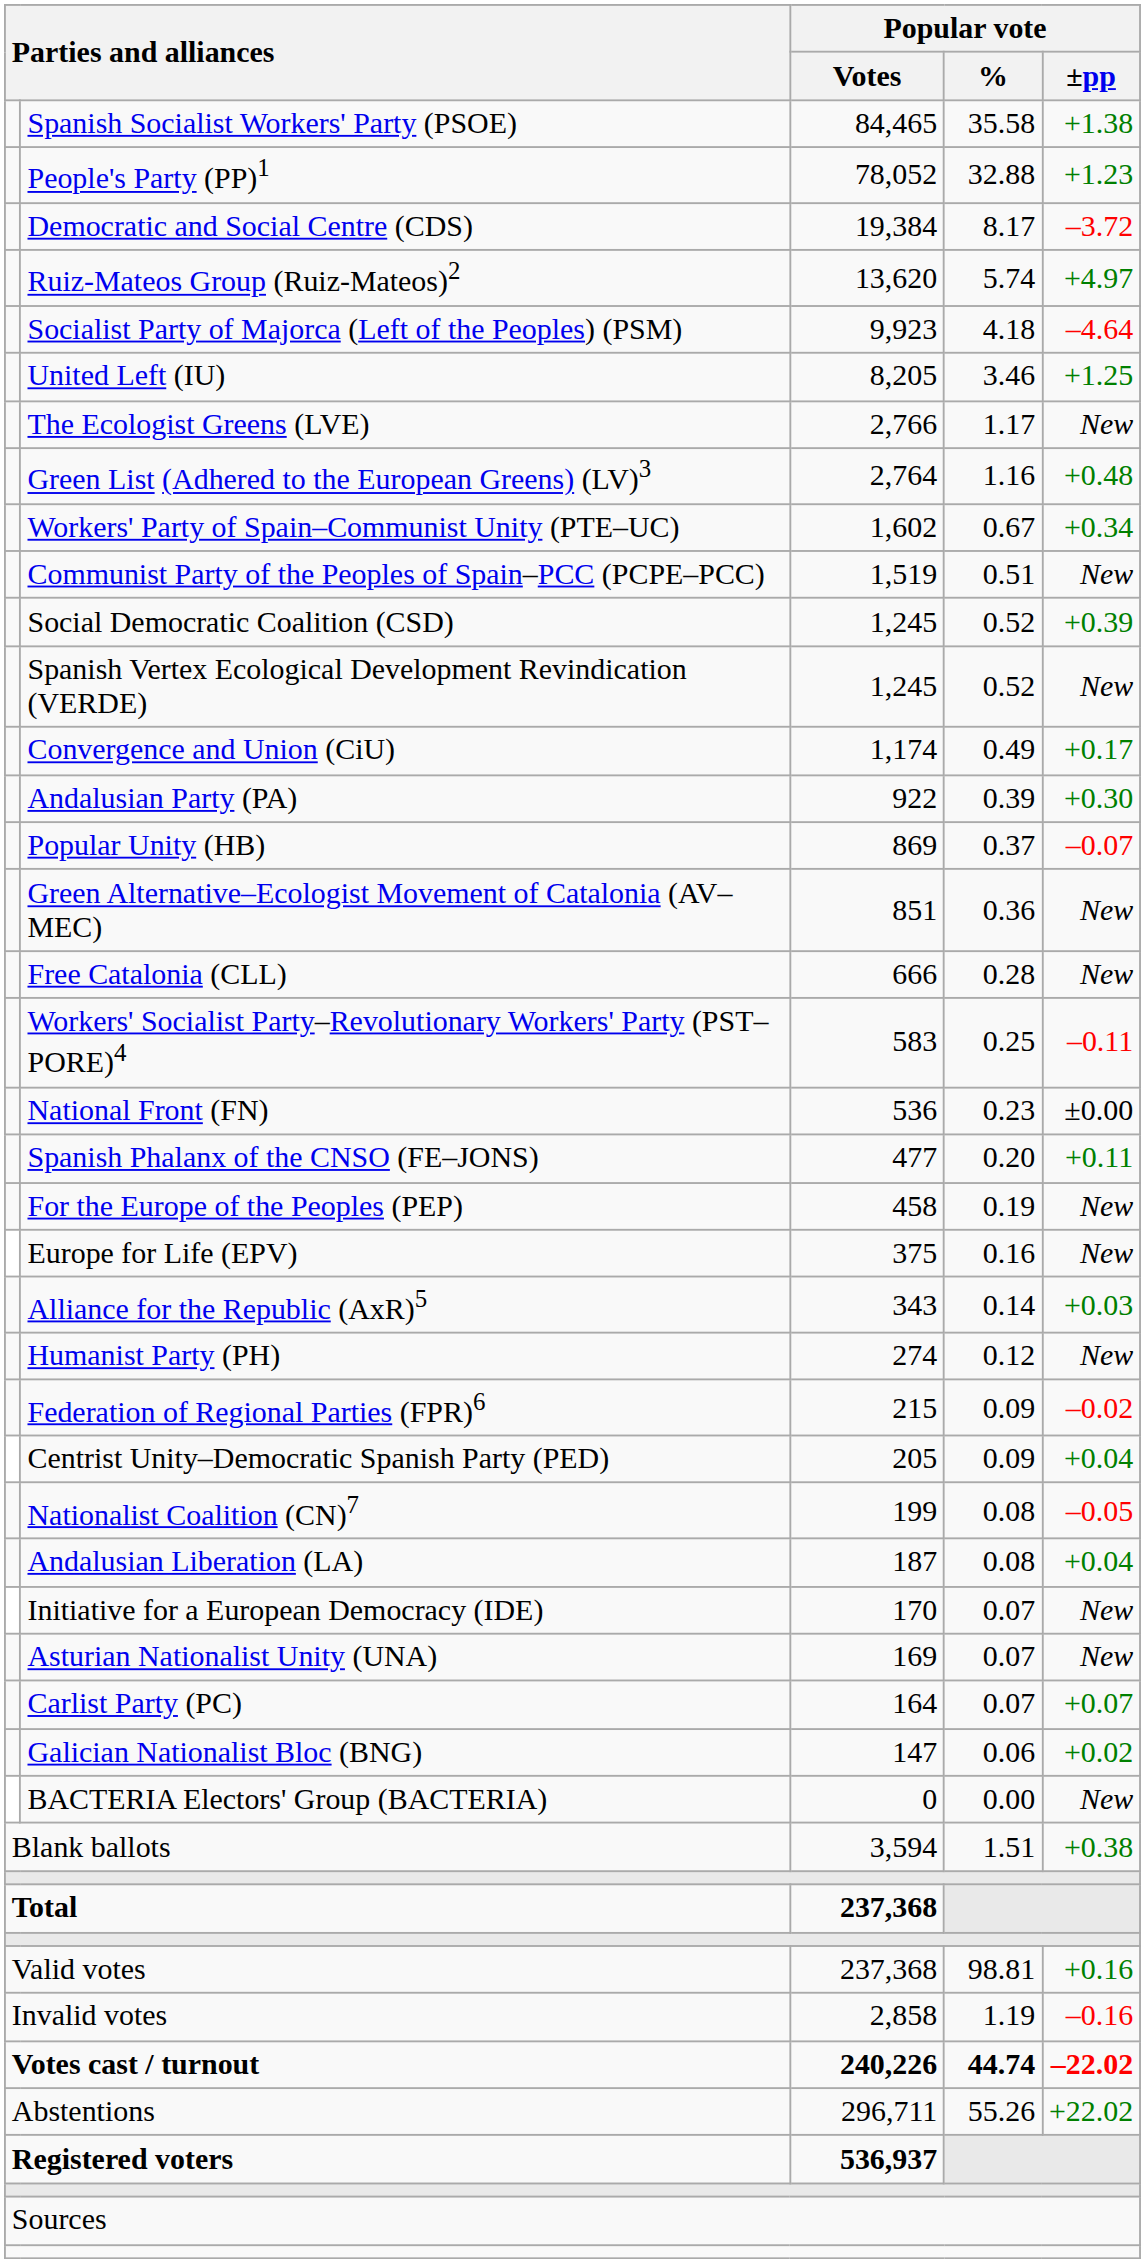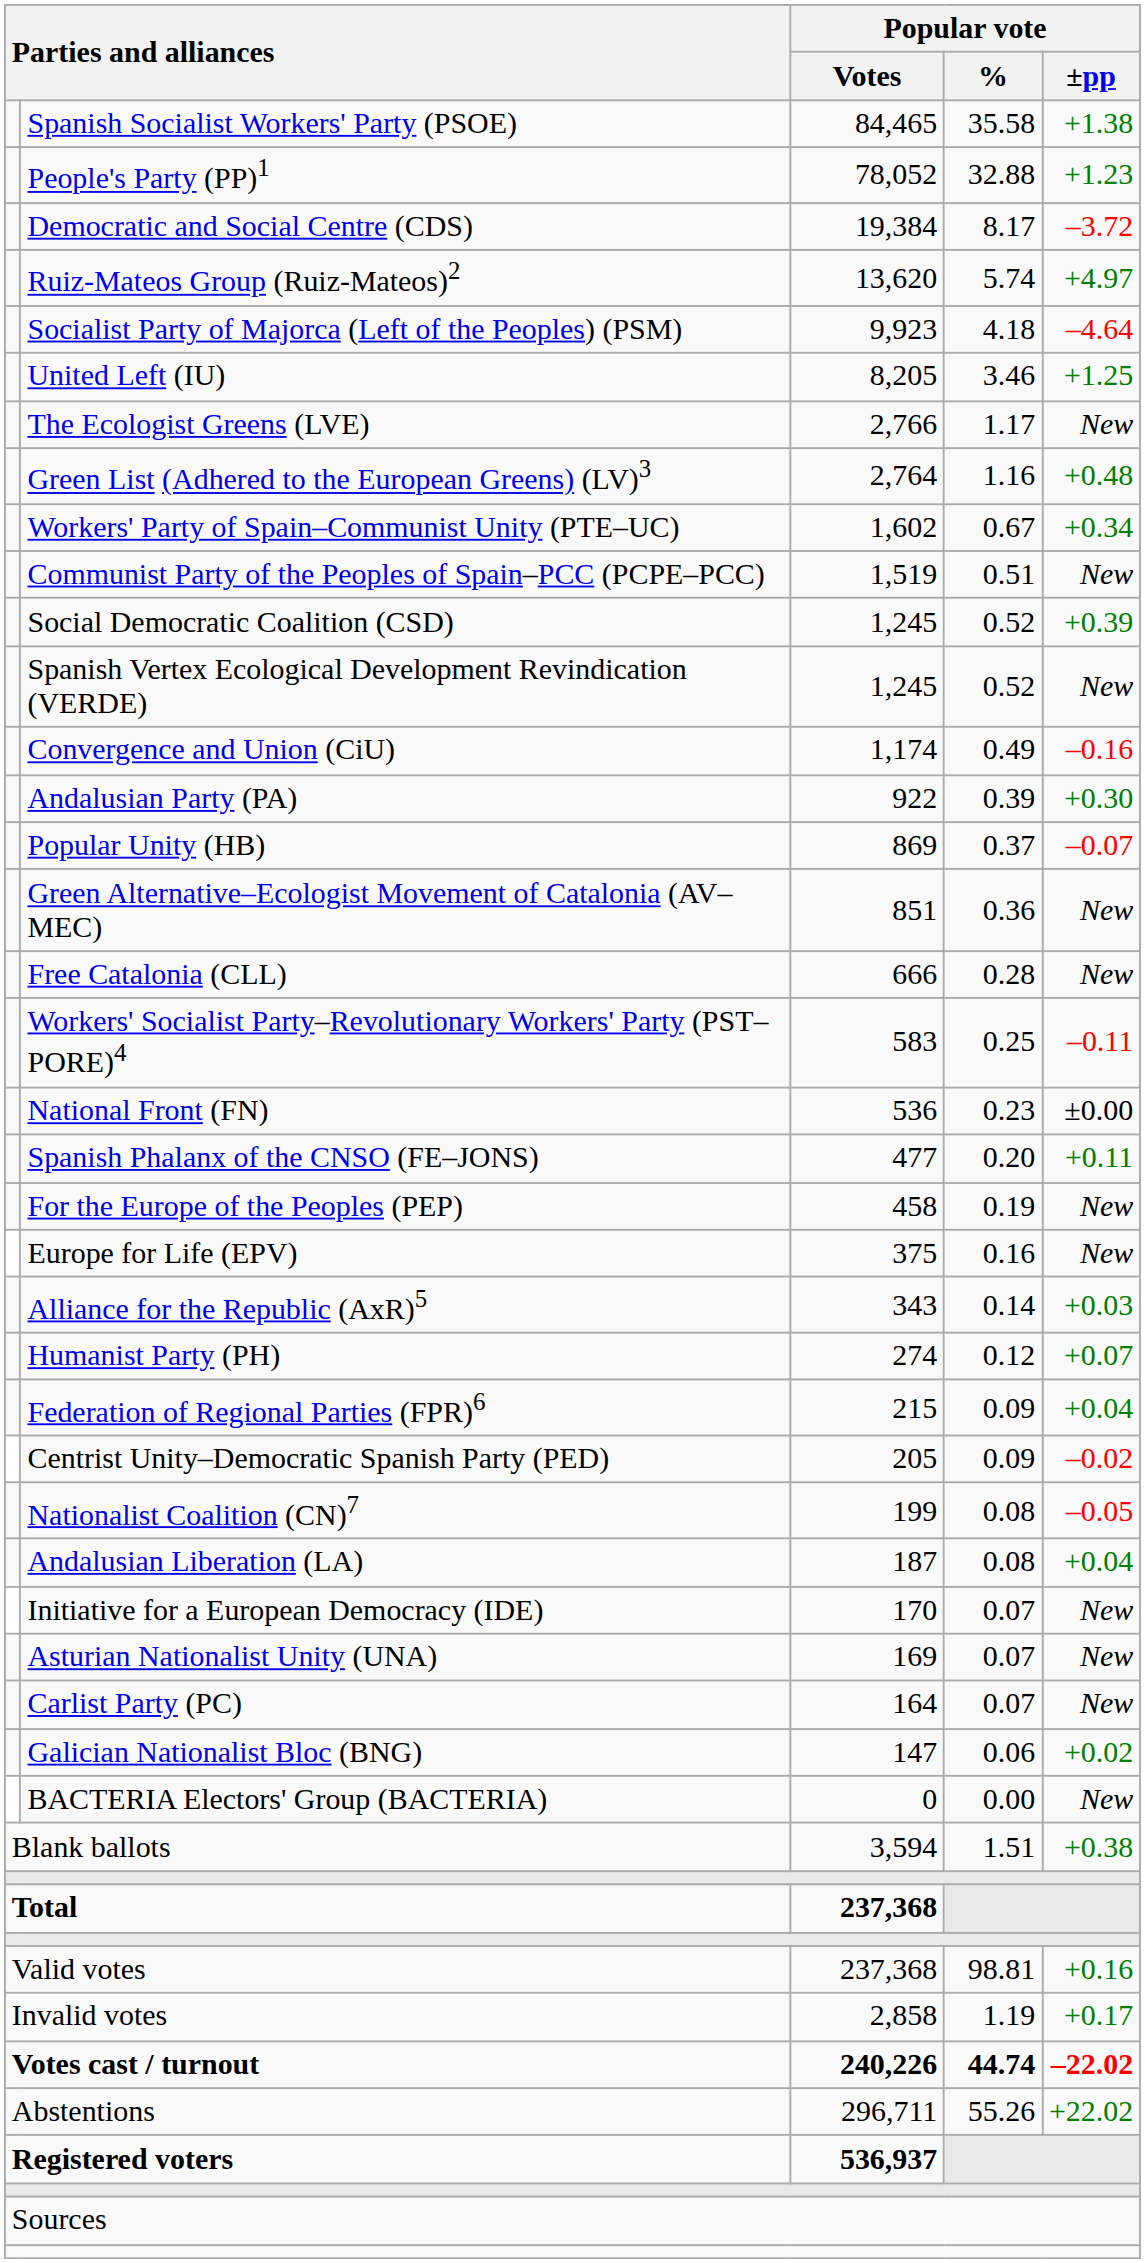(1099, 750) +0.17 -> (1099, 750) –0.16
(1107, 1355) New -> (1099, 1355) +0.07
(1099, 1407) –0.02 -> (1099, 1407) +0.04
(1099, 1458) +0.04 -> (1099, 1458) –0.02
(1099, 1704) +0.07 -> (1107, 1704) New
(1099, 2016) –0.16 -> (1099, 2016) +0.17
